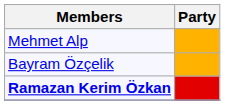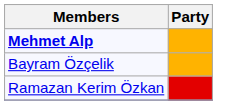(48, 41) normal -> (51, 41) bold
(90, 89) bold -> (86, 89) normal
